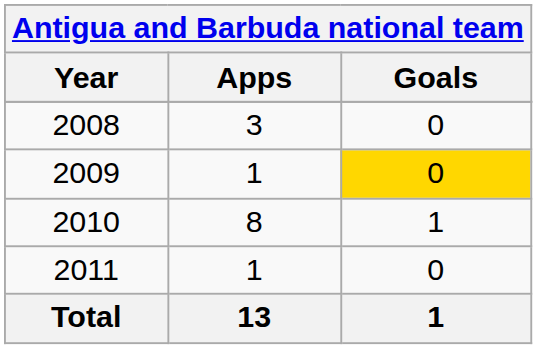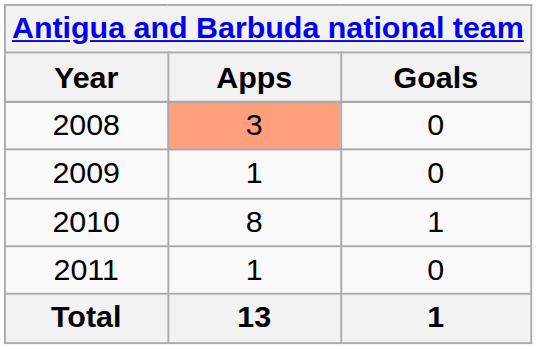(254, 125) no background -> (254, 125) lightsalmon background
(436, 173) gold background -> (436, 173) no background
